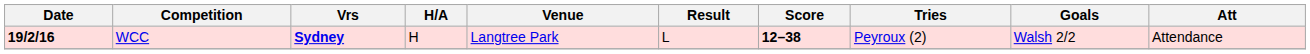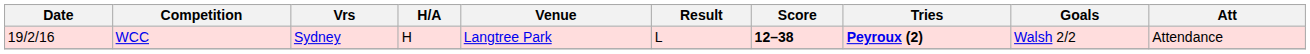(31, 37) bold -> (31, 37) normal
(319, 37) bold -> (317, 37) normal
(890, 37) normal -> (885, 37) bold
